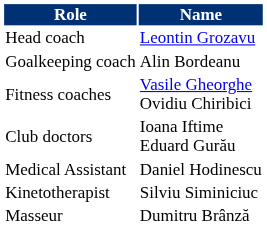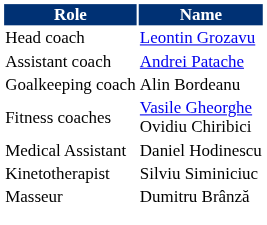+ row: (58, 61)
- row: (49, 136)
